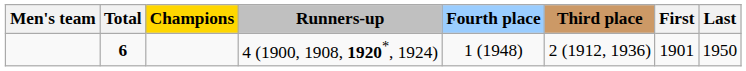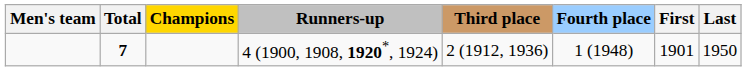columns swapped: (600, 19) <-> (493, 19)
(123, 49) 6 -> (123, 49) 7
